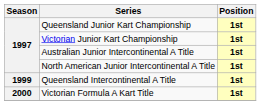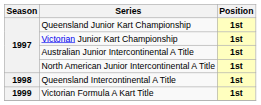(22, 79) 1999 -> (22, 79) 1998
(22, 93) 2000 -> (22, 93) 1999
